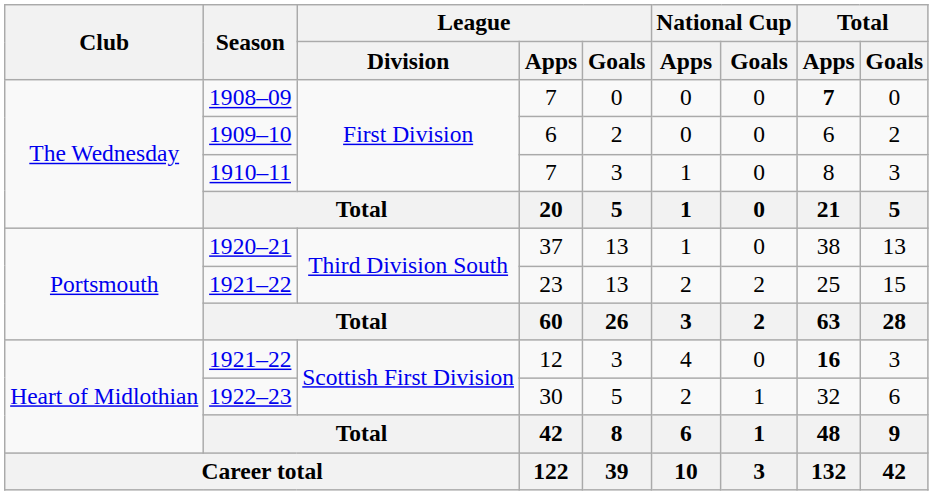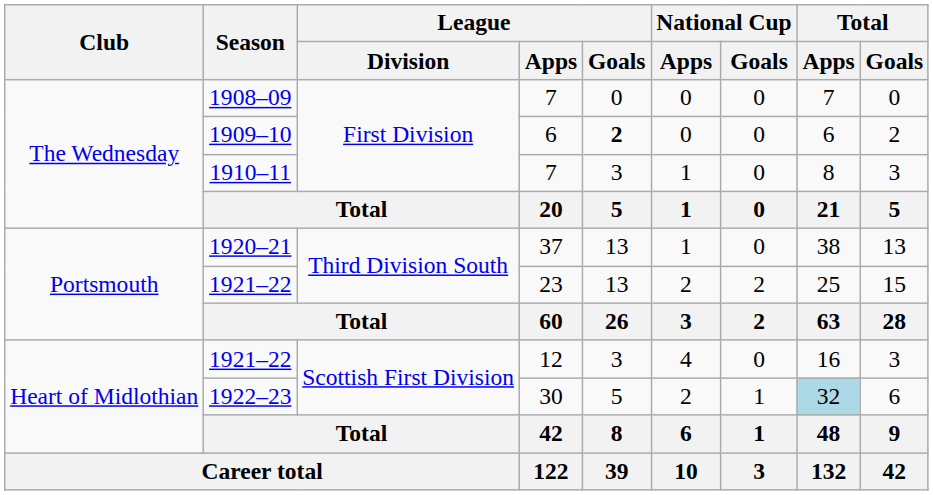(829, 97) bold -> (829, 97) normal
(617, 135) normal -> (617, 135) bold
(829, 358) bold -> (829, 358) normal
(829, 396) no background -> (829, 396) lightblue background
